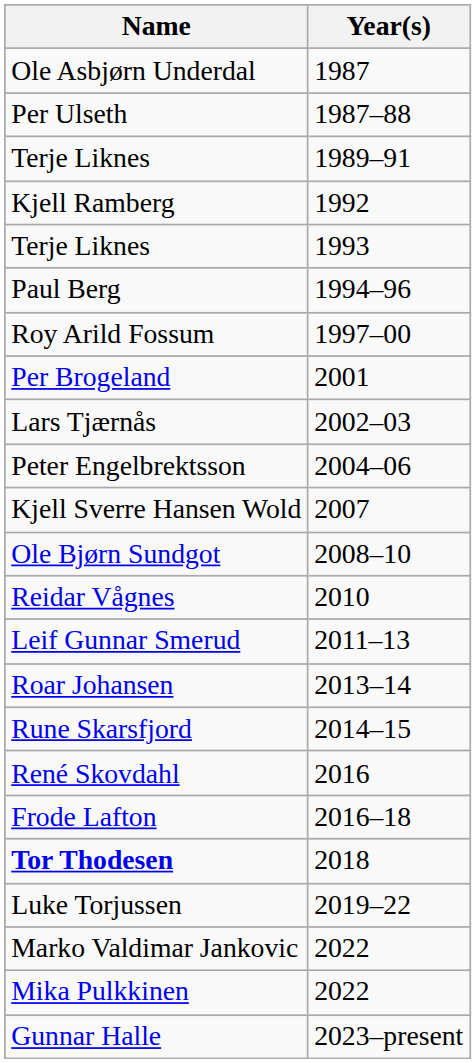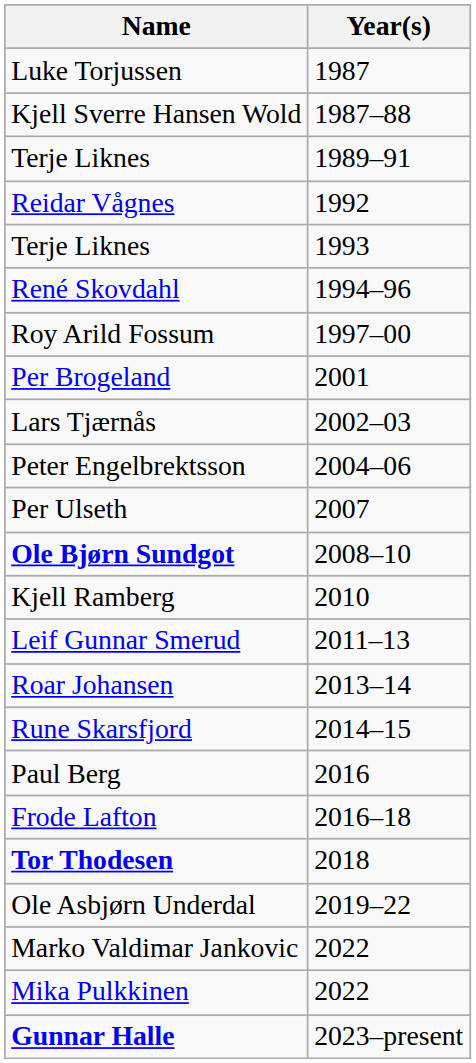(133, 70) Ole Asbjørn Underdal -> (97, 70) Luke Torjussen
(69, 114) Per Ulseth -> (156, 114) Kjell Sverre Hansen Wold
(93, 202) Kjell Ramberg -> (93, 202) Reidar Vågnes
(66, 289) Paul Berg -> (95, 289) René Skovdahl
(156, 509) Kjell Sverre Hansen Wold -> (69, 509) Per Ulseth
(116, 553) normal -> (123, 553) bold
(93, 597) Reidar Vågnes -> (93, 597) Kjell Ramberg
(95, 772) René Skovdahl -> (66, 772) Paul Berg
(97, 904) Luke Torjussen -> (133, 904) Ole Asbjørn Underdal
(86, 1036) normal -> (93, 1036) bold
